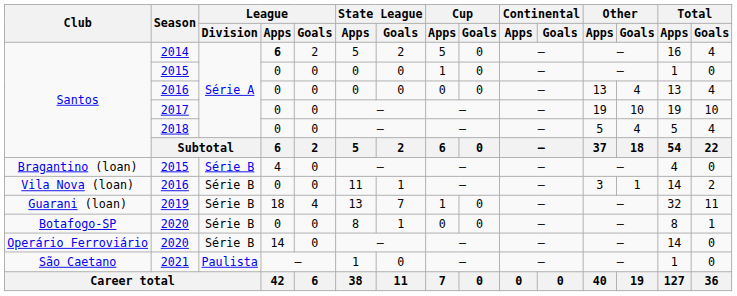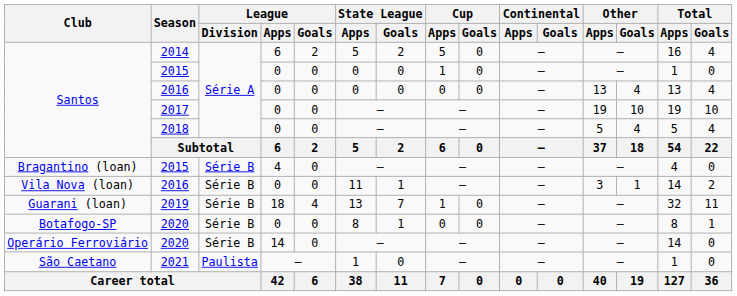(278, 52) bold -> (278, 52) normal
